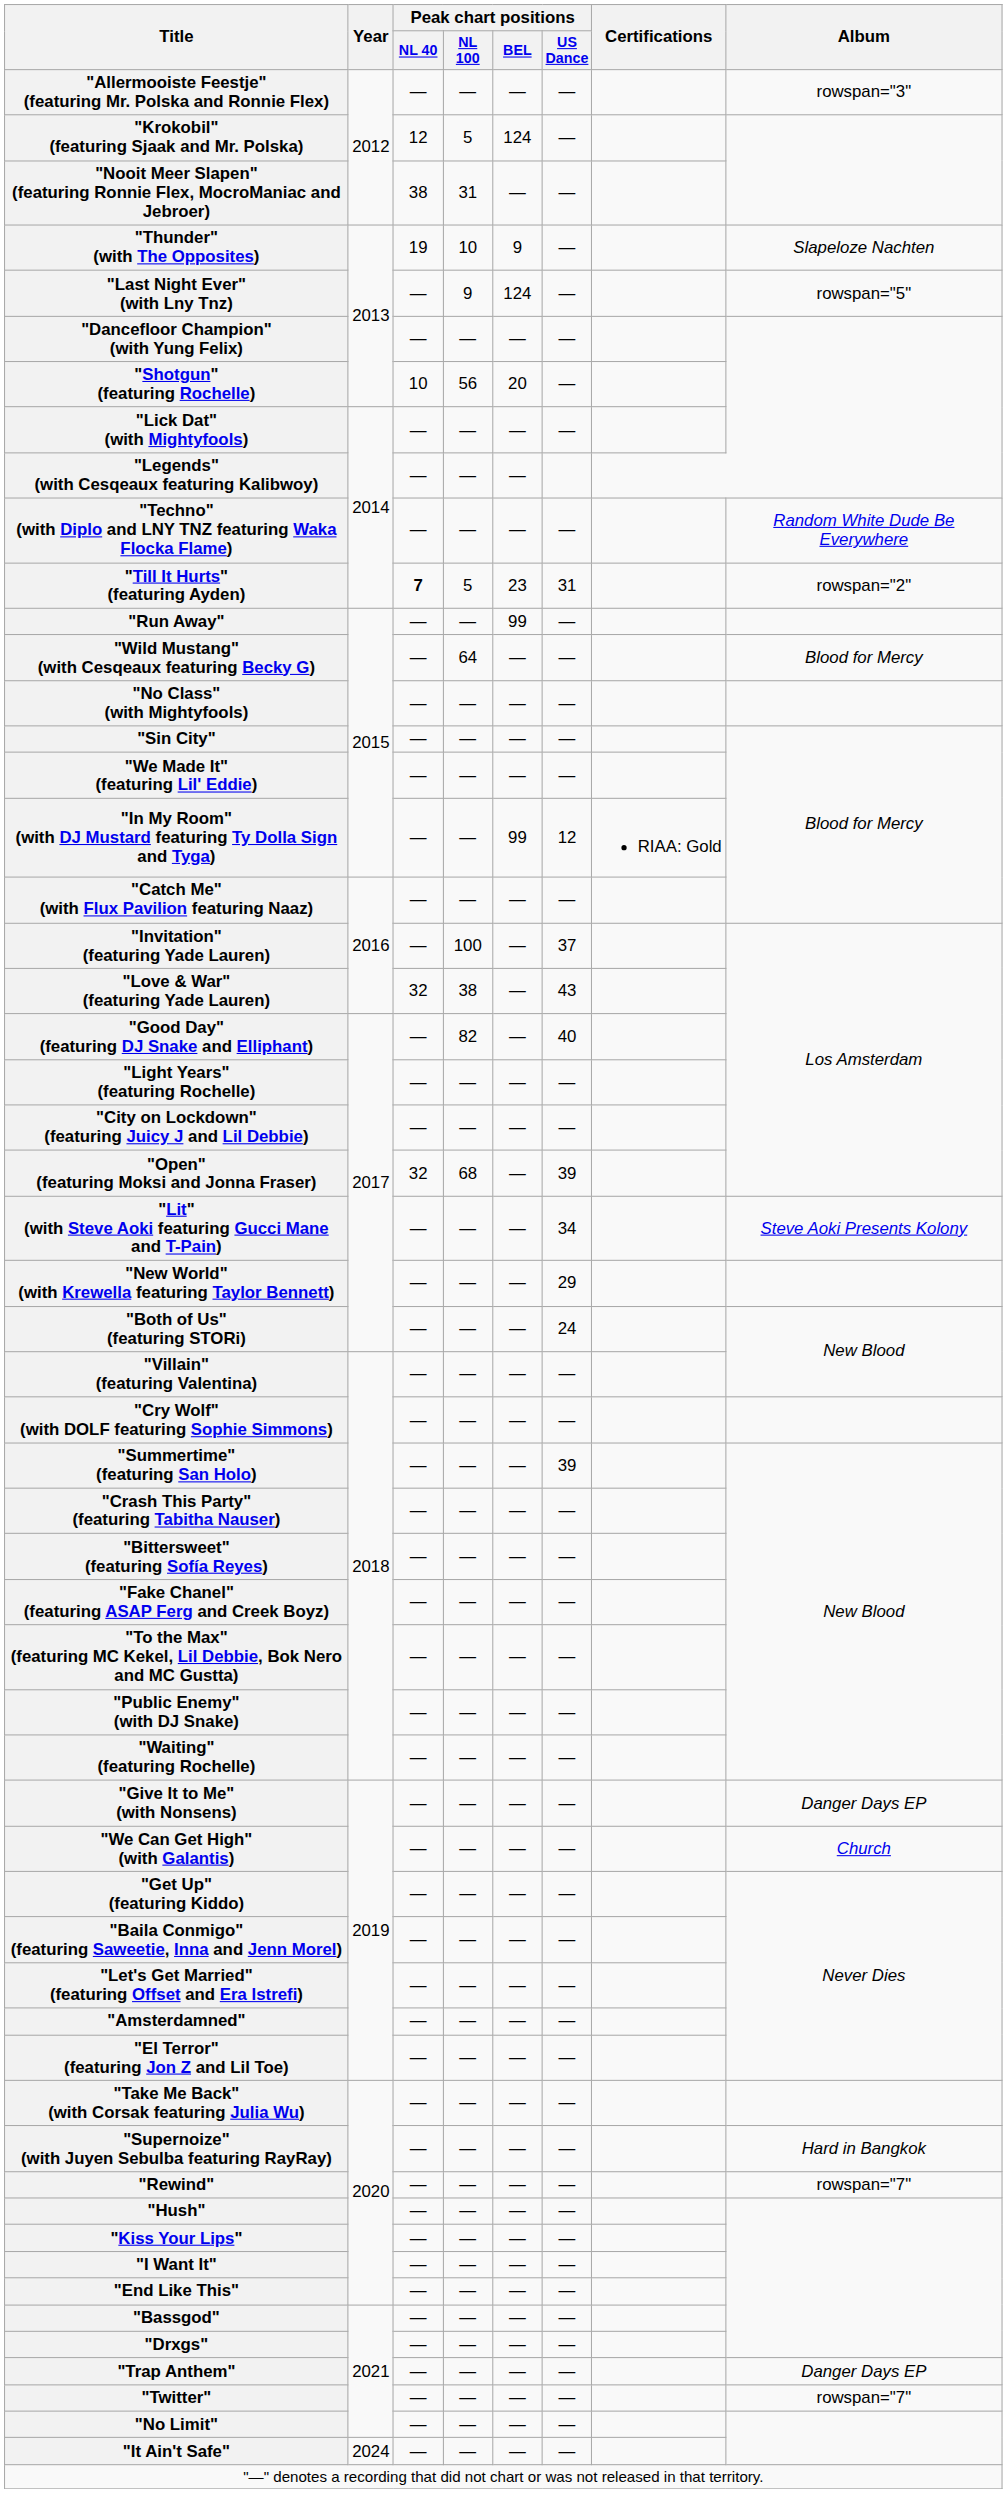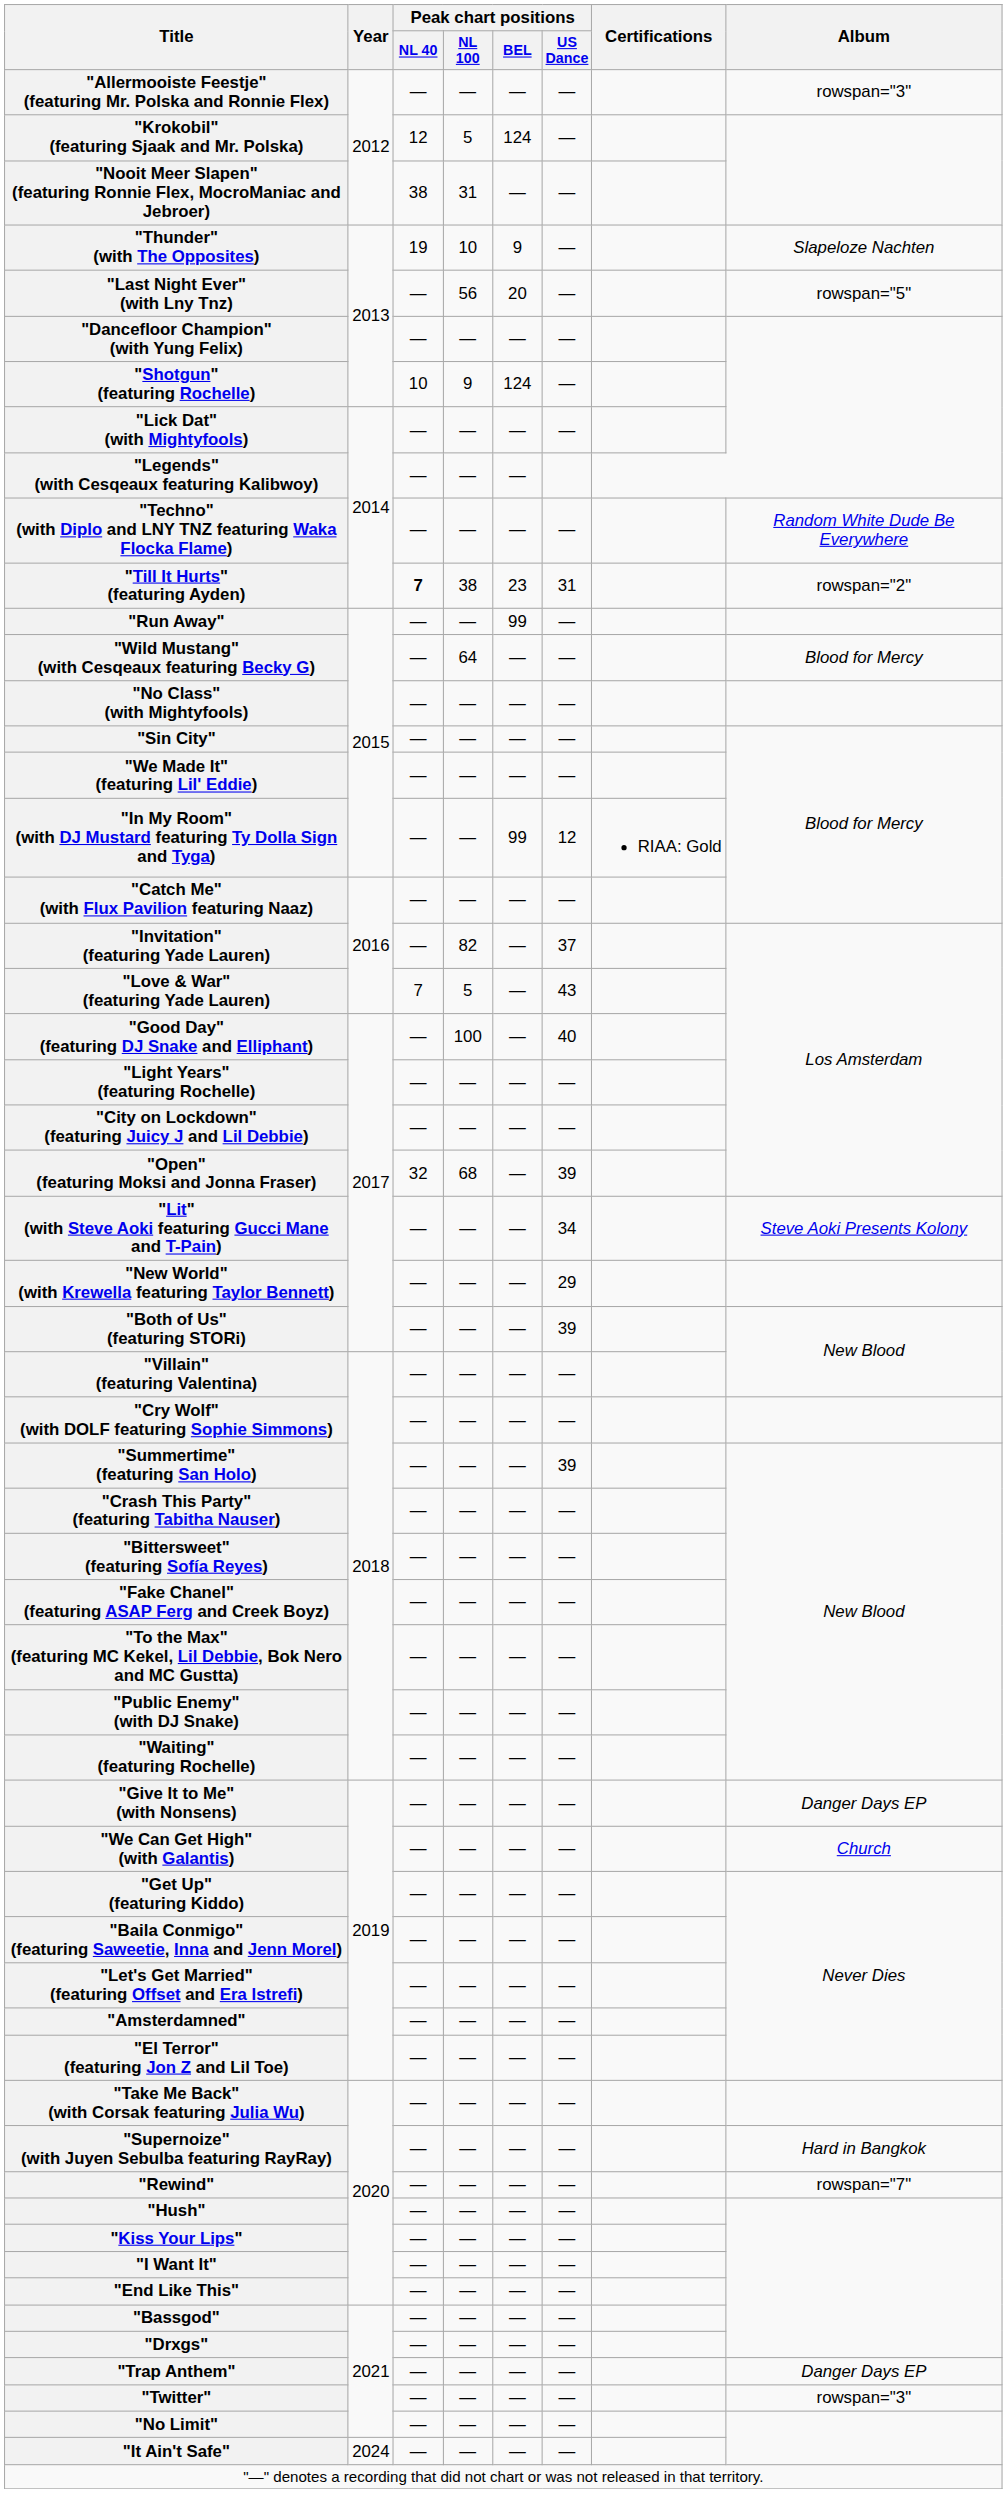(468, 293) 9 -> (468, 293) 56
(517, 293) 124 -> (517, 293) 20
(468, 384) 56 -> (468, 384) 9
(517, 384) 20 -> (517, 384) 124
(468, 585) 5 -> (468, 585) 38
(468, 945) 100 -> (468, 945) 82
(418, 991) 32 -> (418, 991) 7
(468, 991) 38 -> (468, 991) 5
(468, 1036) 82 -> (468, 1036) 100
(567, 1328) 24 -> (567, 1328) 39
(864, 2397) rowspan="7" -> (864, 2397) rowspan="3"
